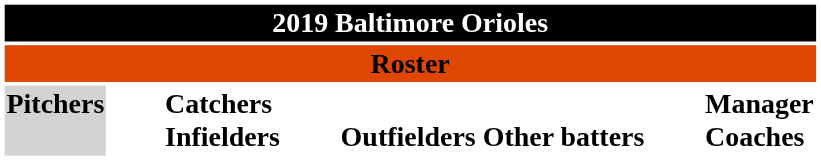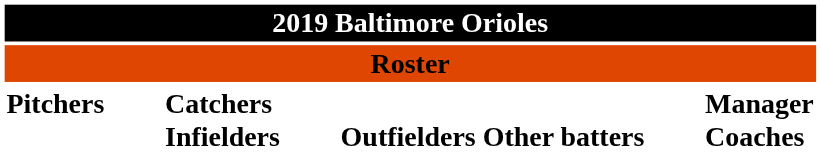(55, 103) lightgrey background -> (55, 103) no background
